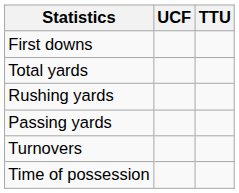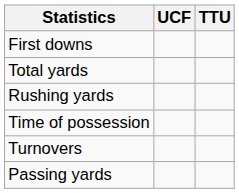rows swapped: (60, 122) <-> (79, 174)
